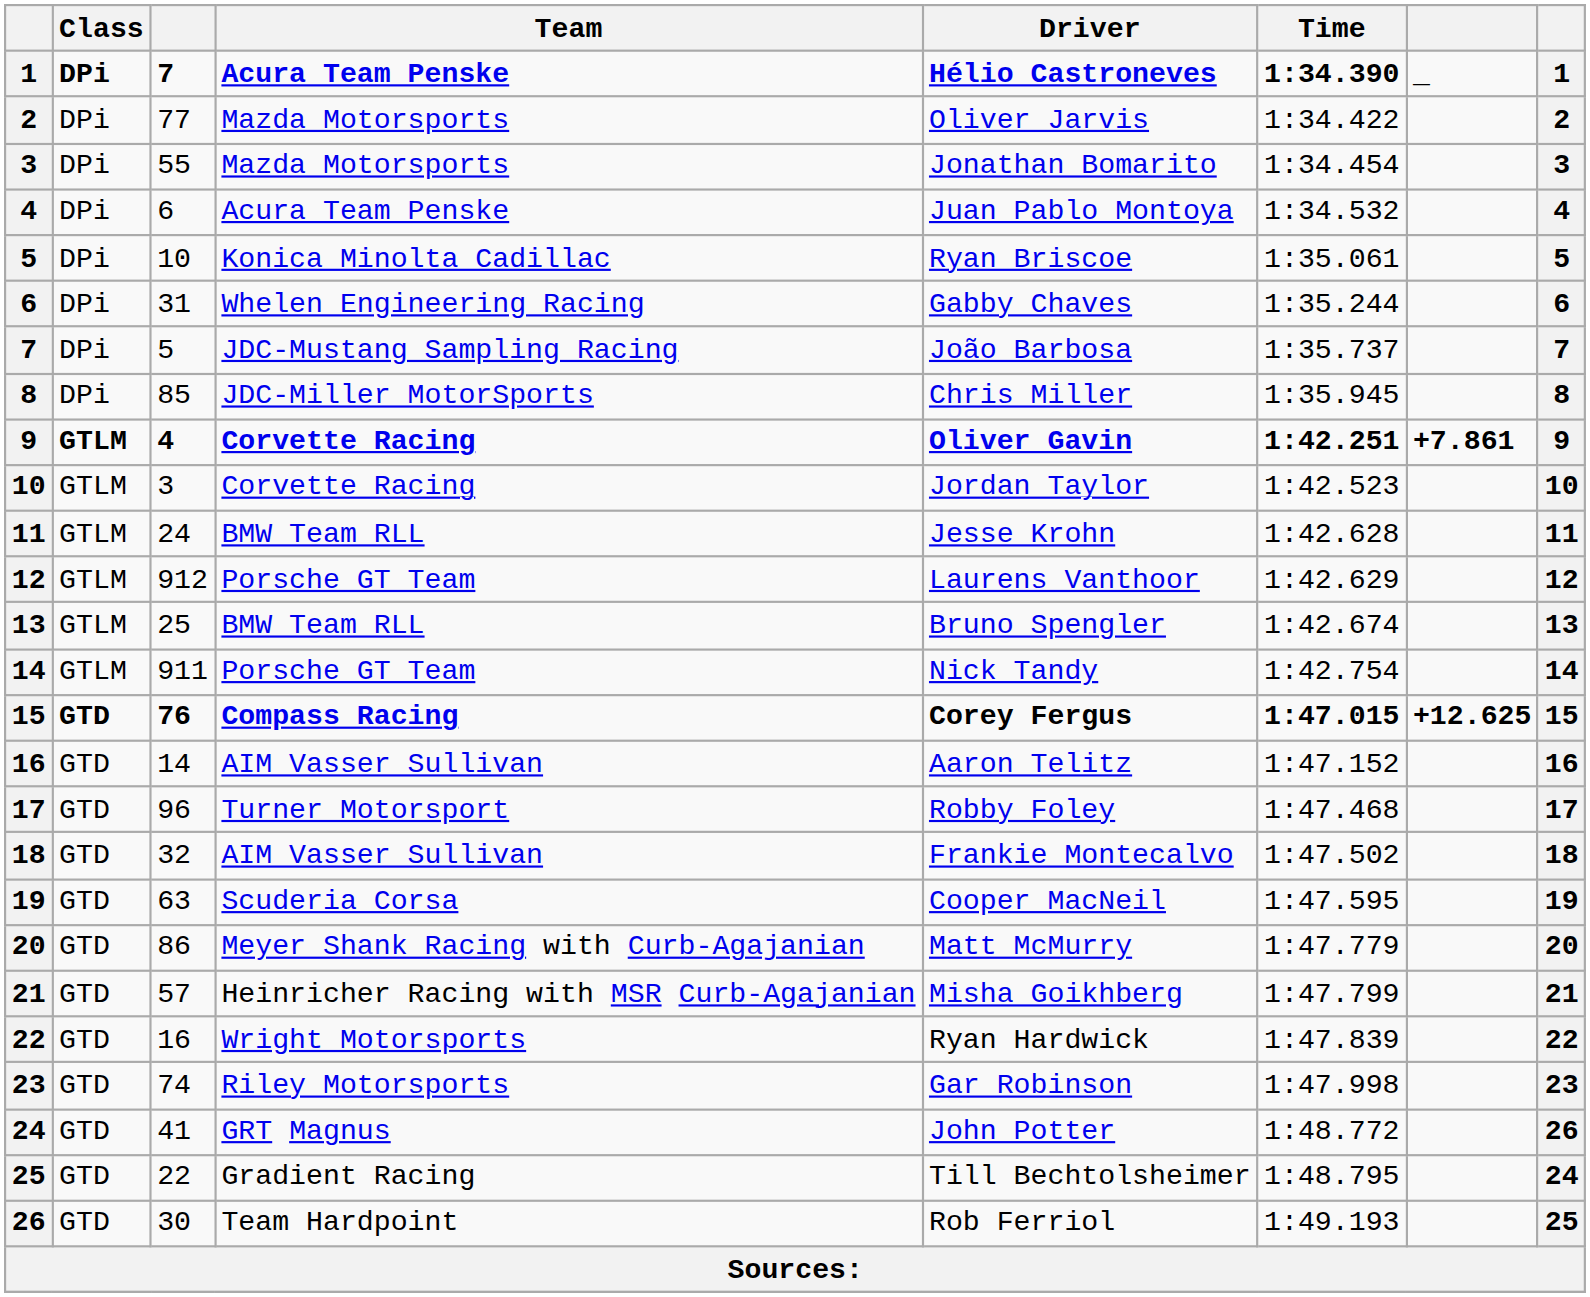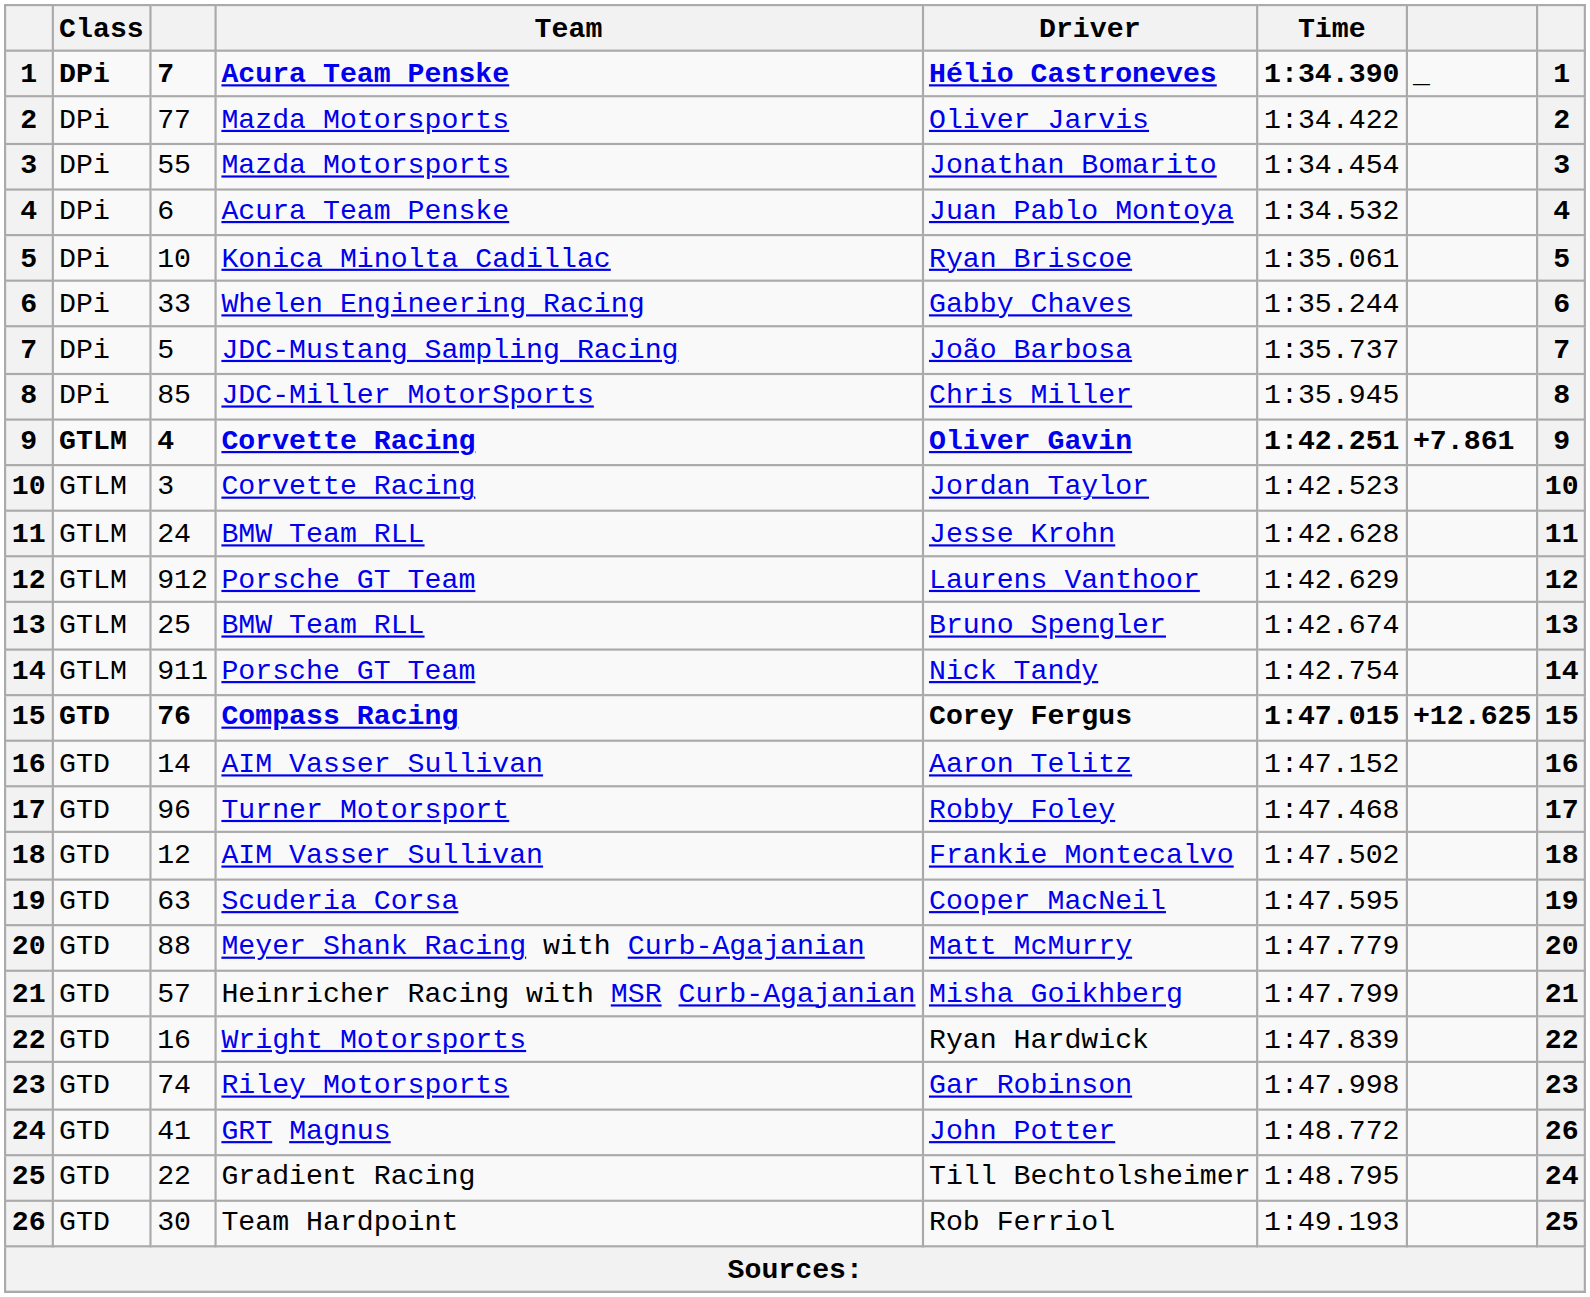(174, 304) 31 -> (174, 304) 33
(174, 856) 32 -> (174, 856) 12
(174, 948) 86 -> (174, 948) 88
